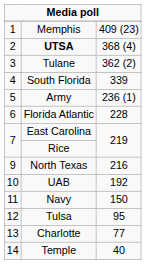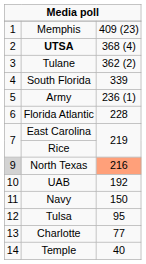(13, 166) no background -> (13, 166) lightgrey background
(119, 166) no background -> (119, 166) lightsalmon background
